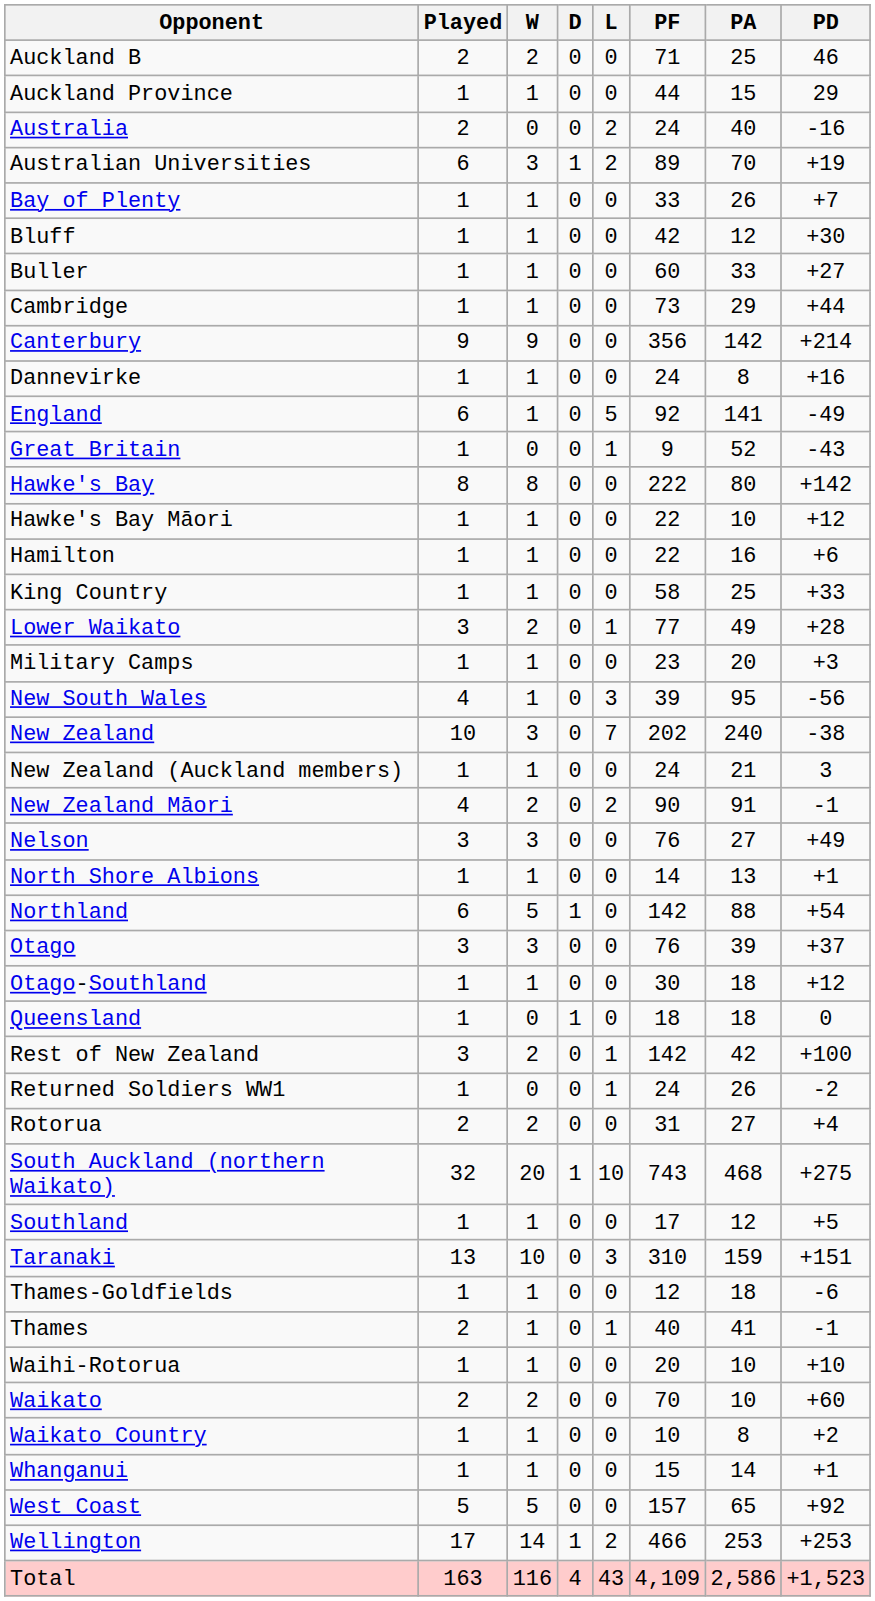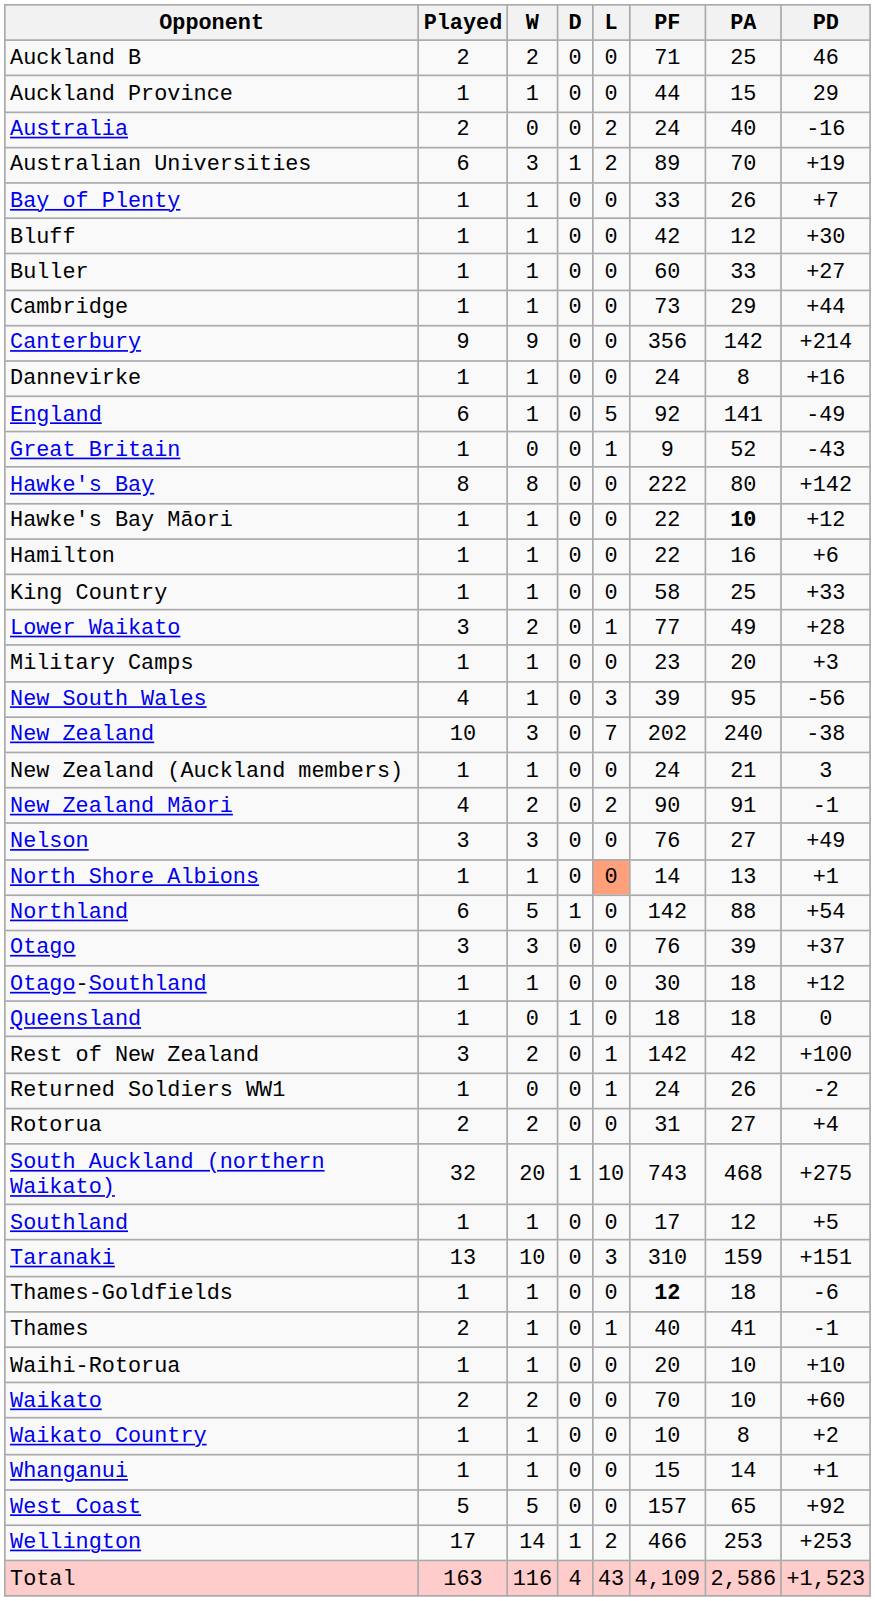(743, 521) normal -> (743, 521) bold
(611, 877) no background -> (611, 877) lightsalmon background
(667, 1294) normal -> (667, 1294) bold
